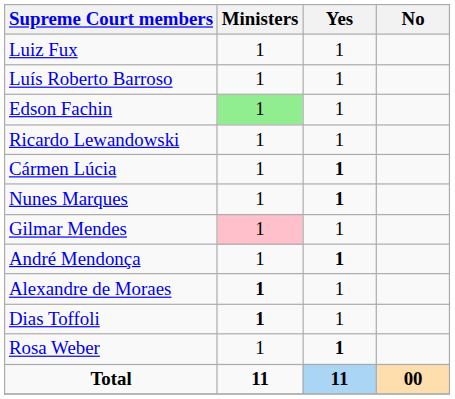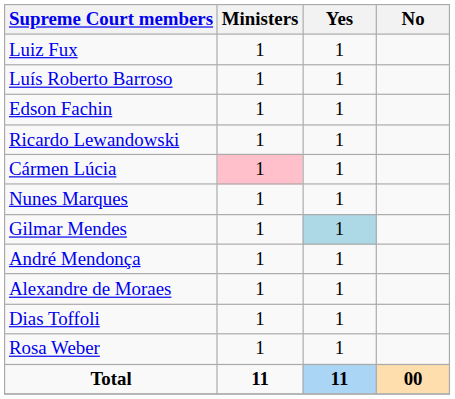(260, 109) lightgreen background -> (260, 109) no background
(260, 169) no background -> (260, 169) pink background
(340, 169) bold -> (340, 169) normal
(340, 199) bold -> (340, 199) normal
(260, 229) pink background -> (260, 229) no background
(340, 229) no background -> (340, 229) lightblue background
(340, 259) bold -> (340, 259) normal
(260, 288) bold -> (260, 288) normal
(260, 318) bold -> (260, 318) normal
(340, 348) bold -> (340, 348) normal
